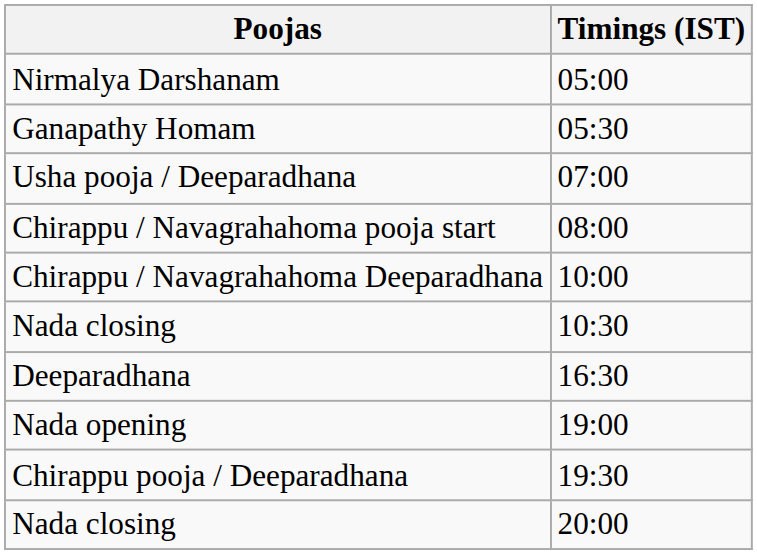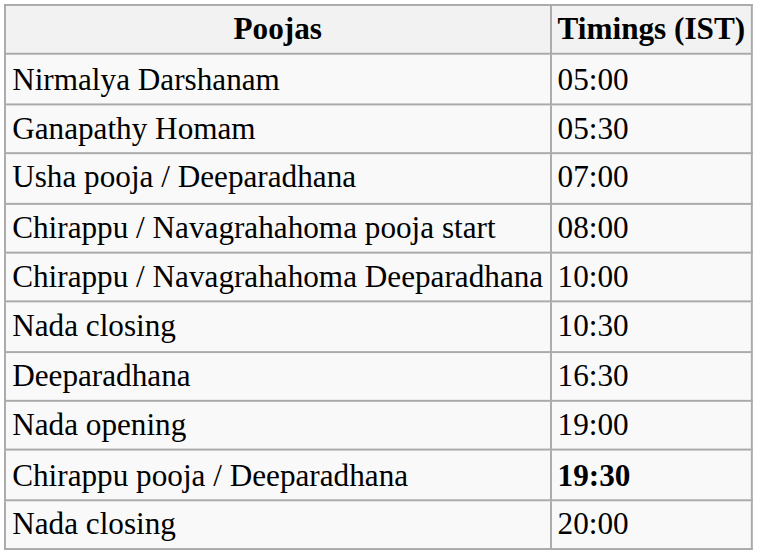(593, 474) normal -> (594, 474) bold
